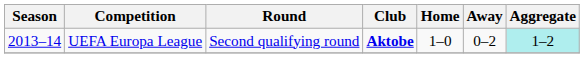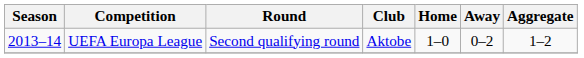(390, 40) bold -> (389, 40) normal
(543, 40) paleturquoise background -> (540, 40) no background
